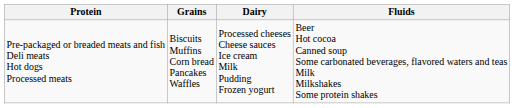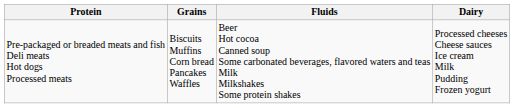columns swapped: (255, 12) <-> (401, 12)
